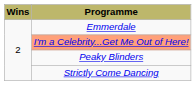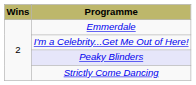(111, 42) lightsalmon background -> (111, 42) no background
(111, 57) no background -> (111, 57) lavender background
